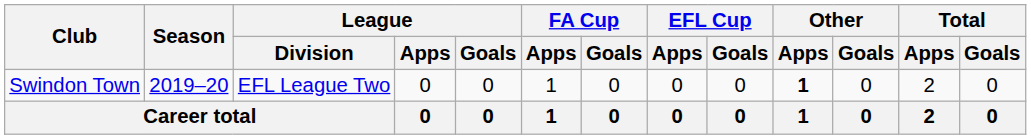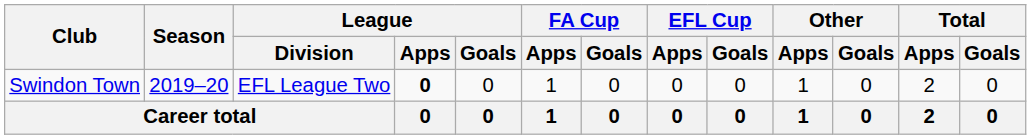(425, 85) normal -> (425, 85) bold
(803, 85) bold -> (803, 85) normal
